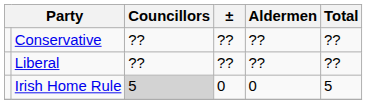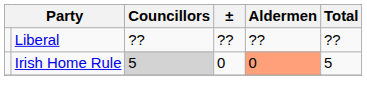- row: (58, 39)
(253, 87) no background -> (253, 63) lightsalmon background
